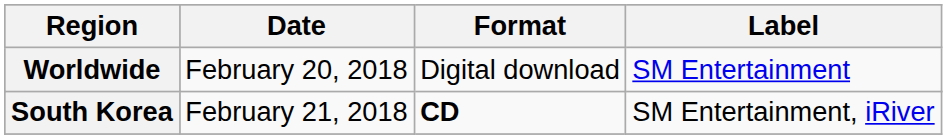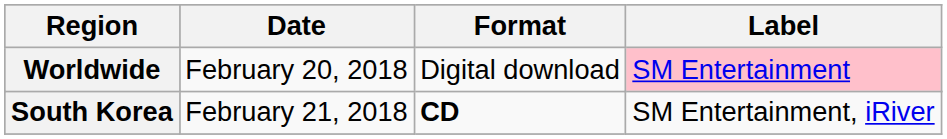(741, 69) no background -> (741, 69) pink background
